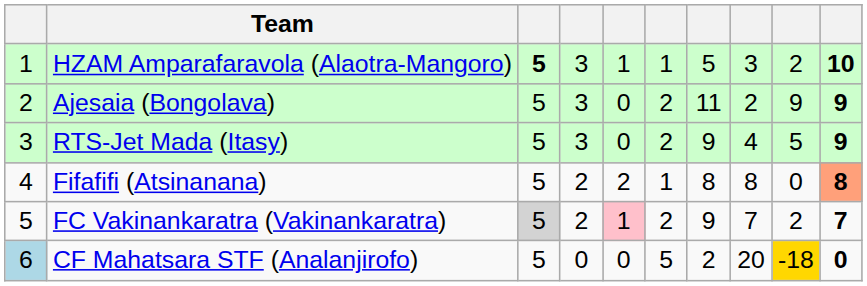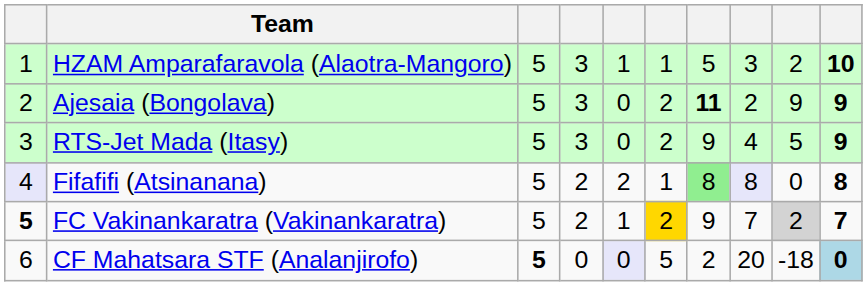(539, 63) bold -> (539, 63) normal
(709, 102) normal -> (709, 102) bold
(26, 181) no background -> (26, 181) lavender background
(709, 181) no background -> (709, 181) lightgreen background
(751, 181) no background -> (751, 181) lavender background
(841, 181) lightsalmon background -> (841, 181) no background
(26, 220) normal -> (26, 220) bold
(539, 220) lightgrey background -> (539, 220) no background
(624, 220) pink background -> (624, 220) no background
(666, 220) no background -> (666, 220) gold background
(796, 220) no background -> (796, 220) lightgrey background
(26, 260) lightblue background -> (26, 260) no background
(539, 260) normal -> (539, 260) bold
(624, 260) no background -> (624, 260) lavender background
(796, 260) gold background -> (796, 260) no background
(841, 260) no background -> (841, 260) lightblue background
